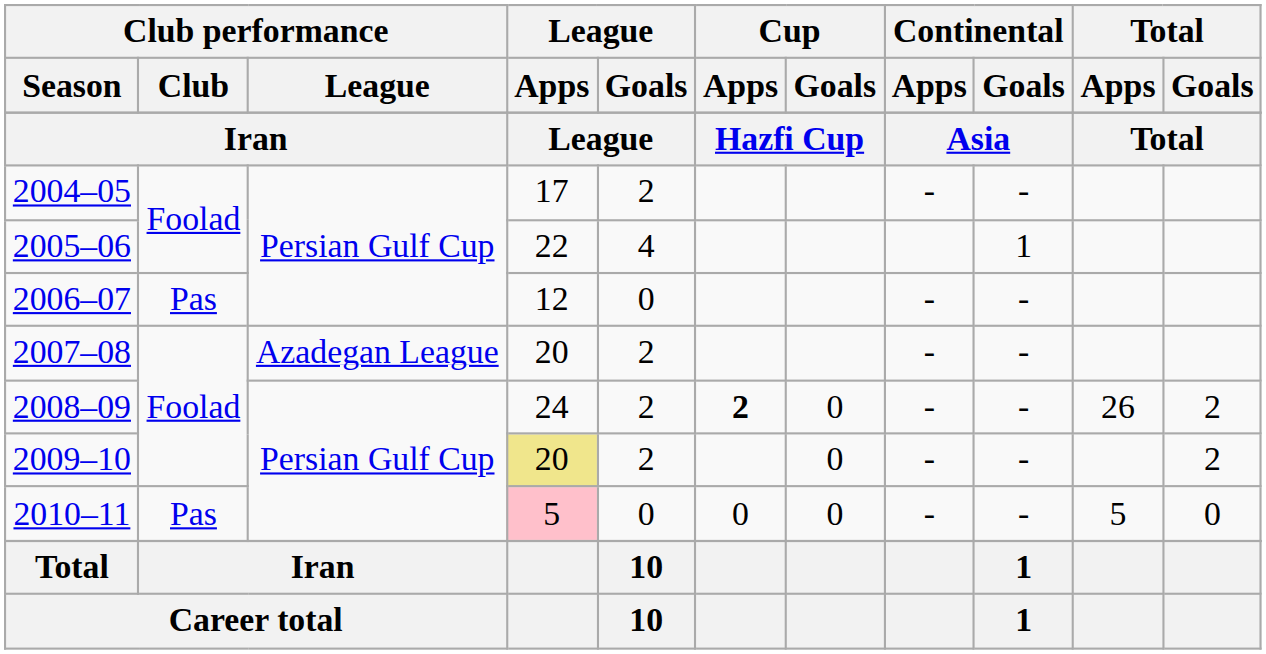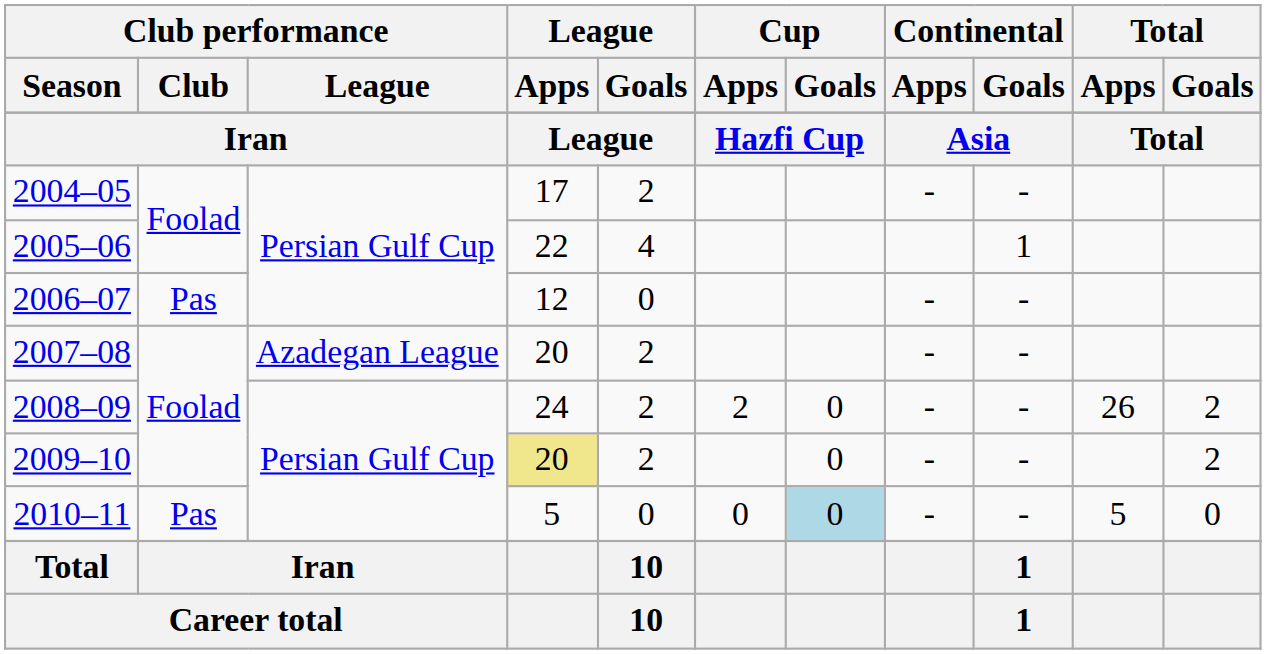(740, 406) bold -> (740, 406) normal
(552, 513) pink background -> (552, 513) no background
(835, 513) no background -> (835, 513) lightblue background
